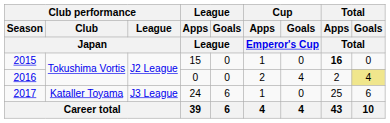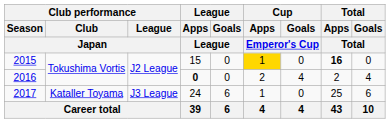(262, 61) no background -> (262, 61) gold background
(195, 77) normal -> (195, 77) bold
(368, 77) khaki background -> (368, 77) no background
